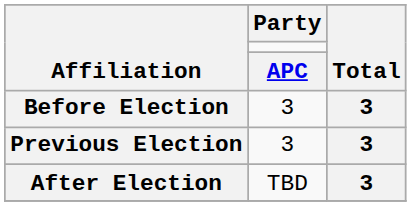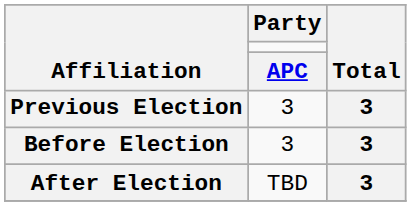rows swapped: (126, 145) <-> (126, 108)
